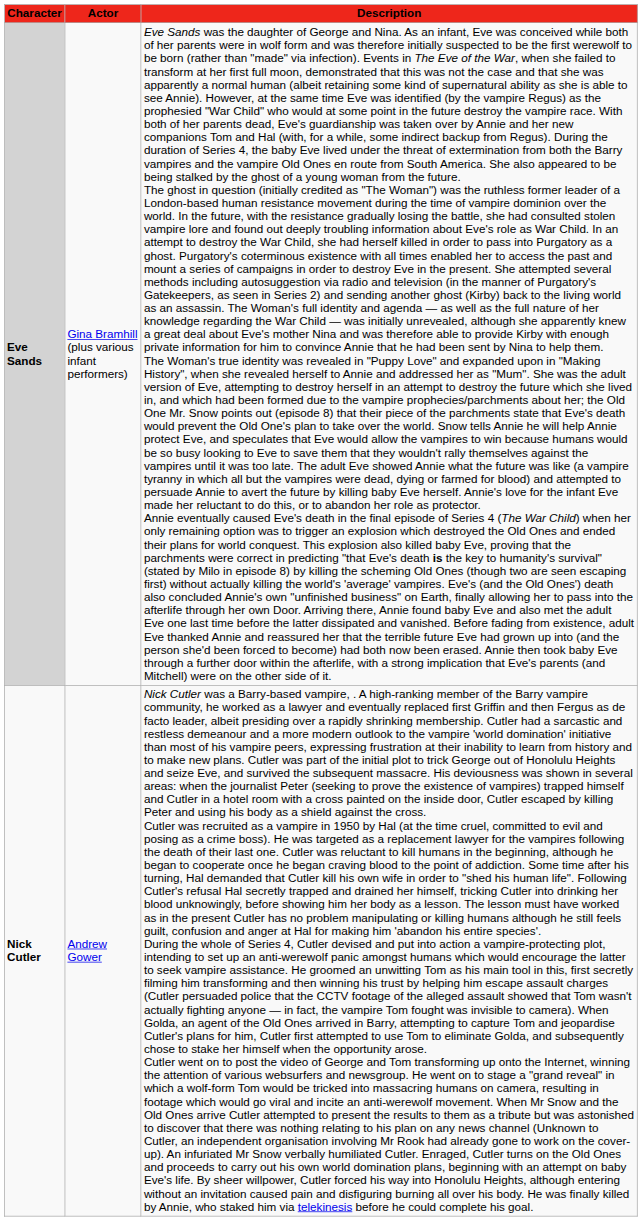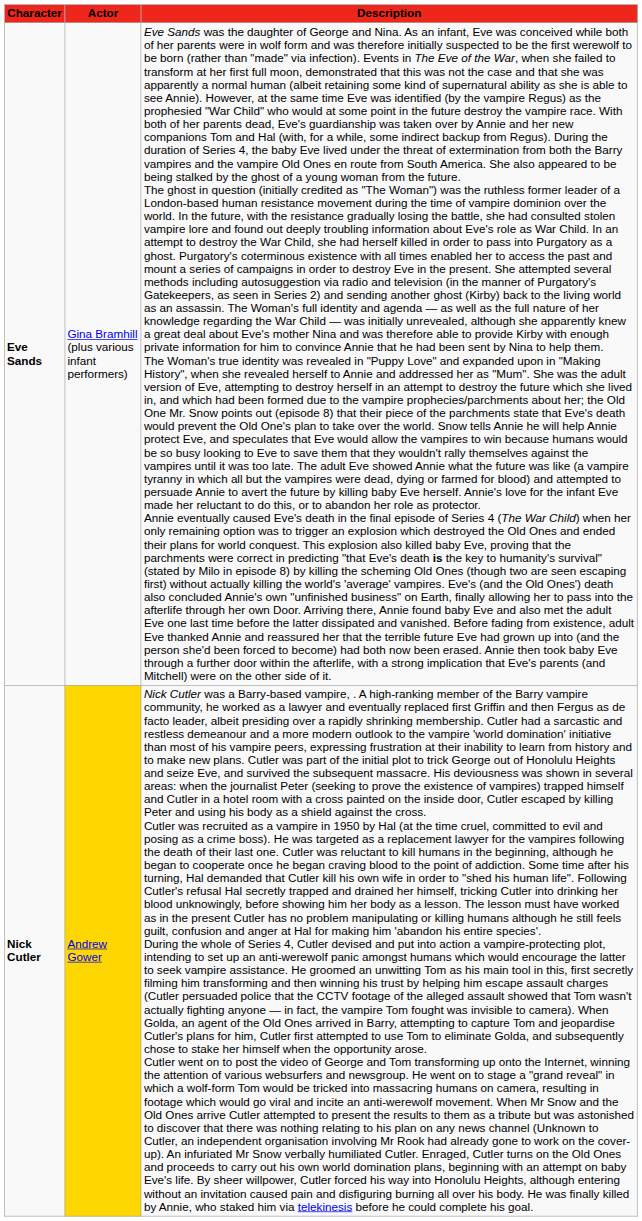(25, 354) lightgrey background -> (25, 354) no background
(87, 950) no background -> (87, 950) gold background
